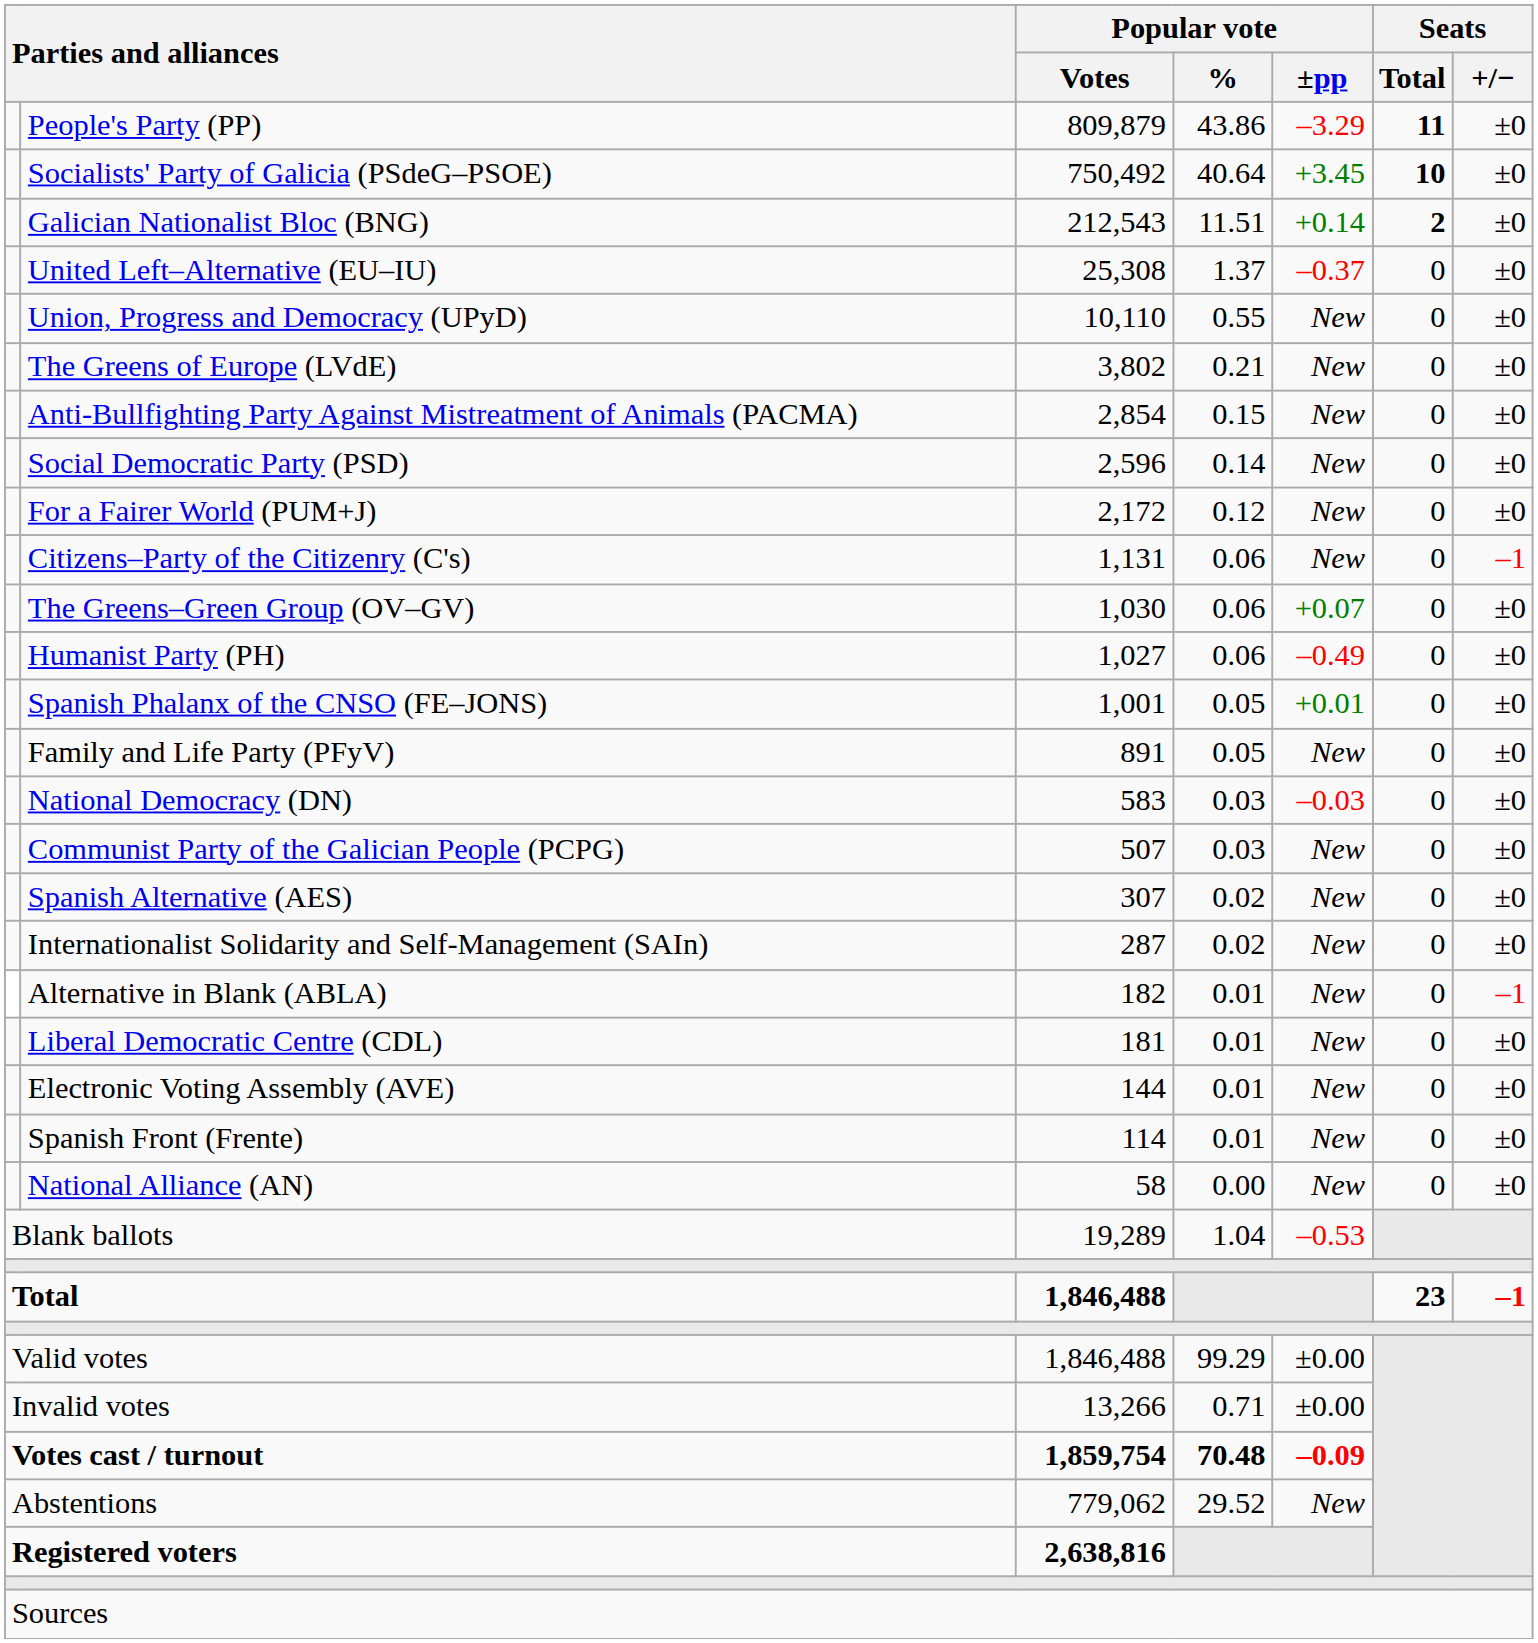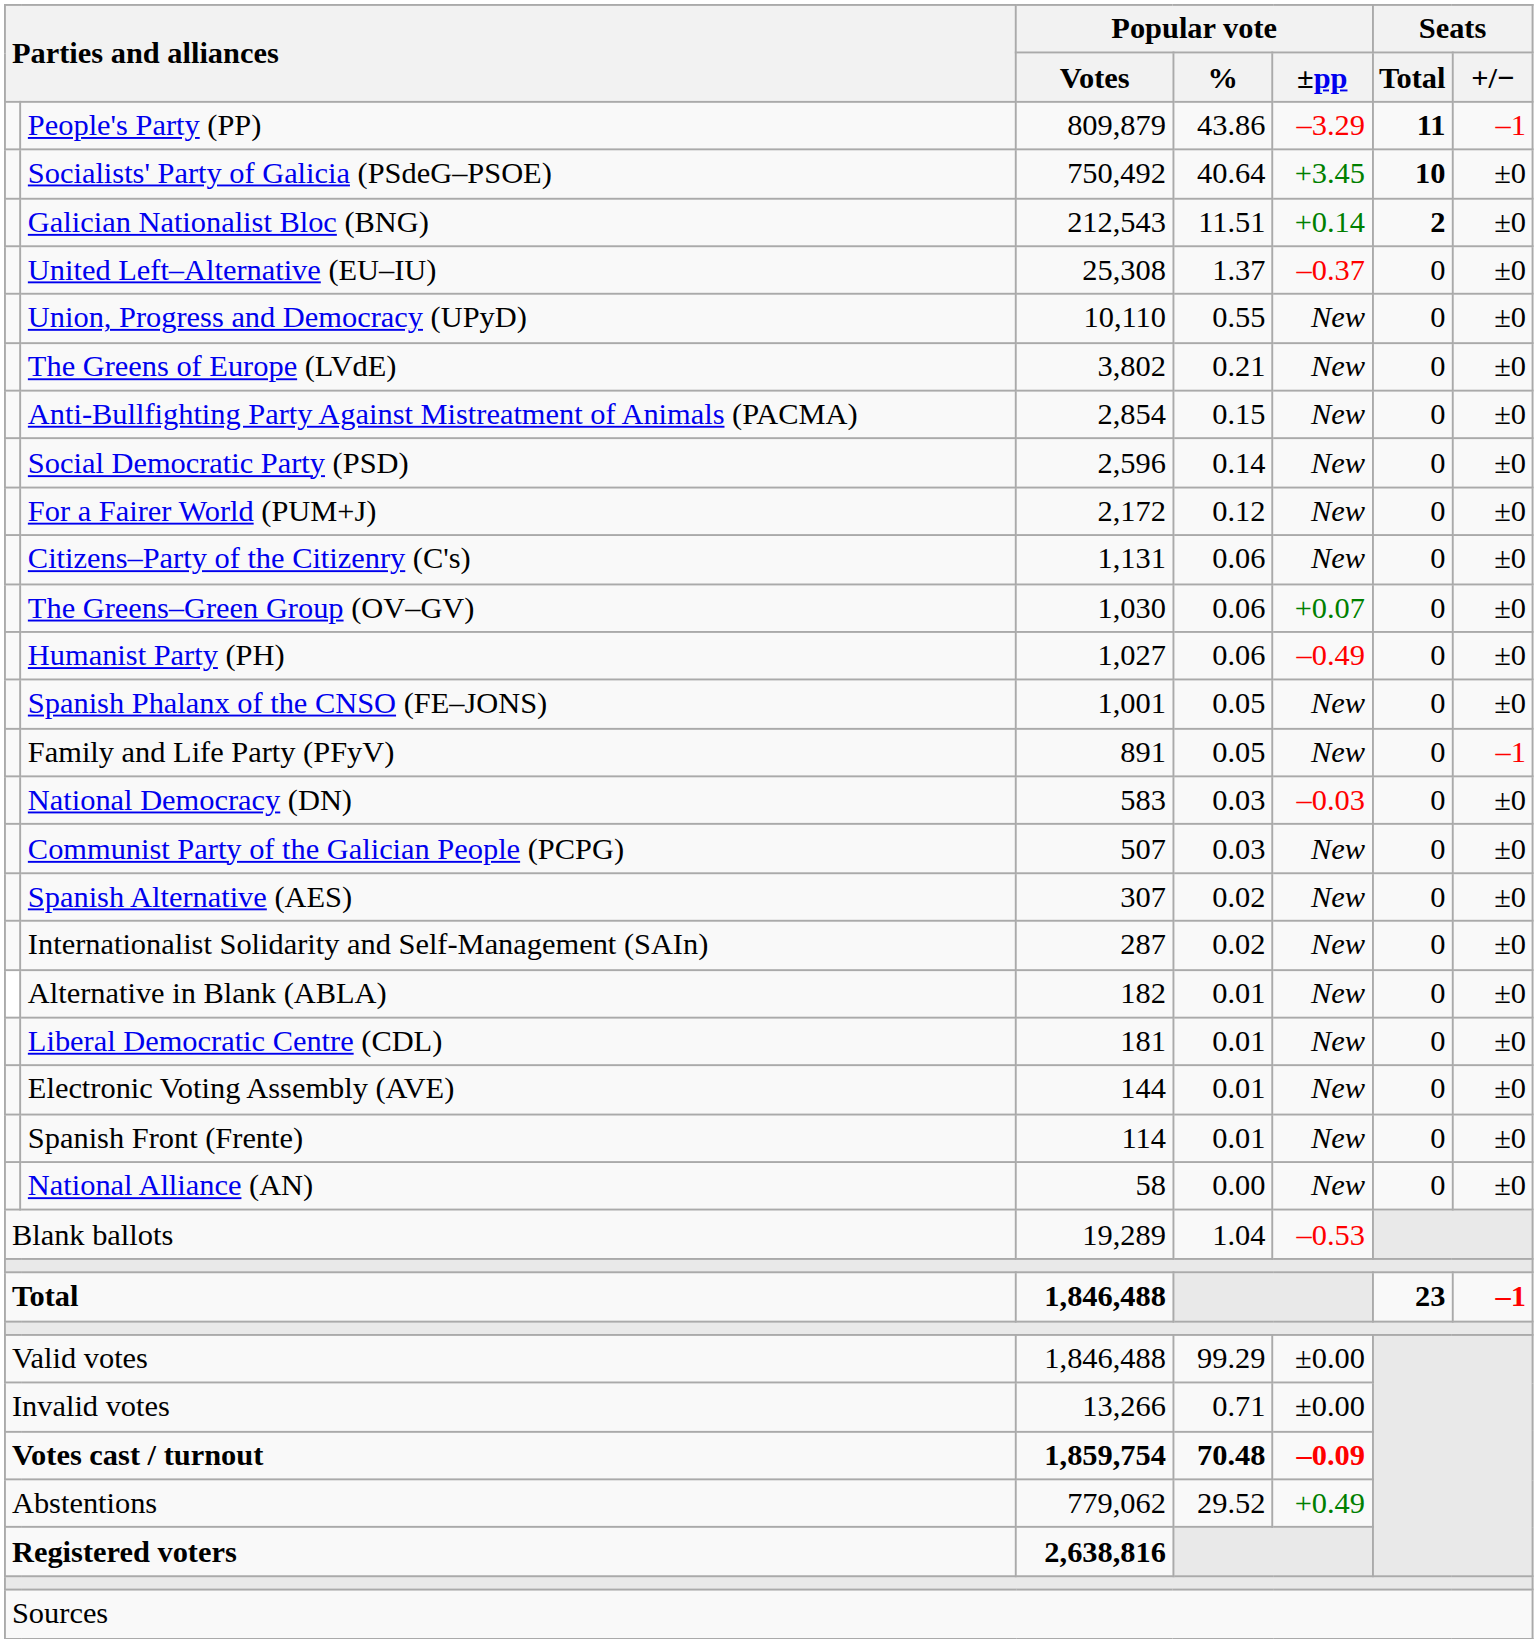(1510, 125) ±0 -> (1511, 125) –1
(1511, 558) –1 -> (1510, 558) ±0
(1330, 703) +0.01 -> (1338, 703) New
(1510, 751) ±0 -> (1511, 751) –1
(1511, 992) –1 -> (1510, 992) ±0
(1338, 1503) New -> (1330, 1503) +0.49
